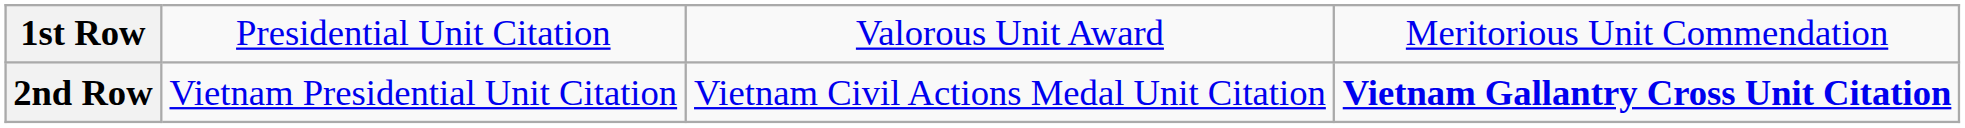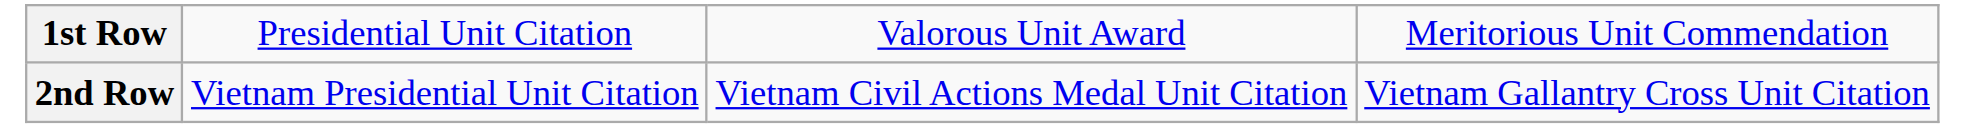(1647, 91) bold -> (1647, 91) normal
